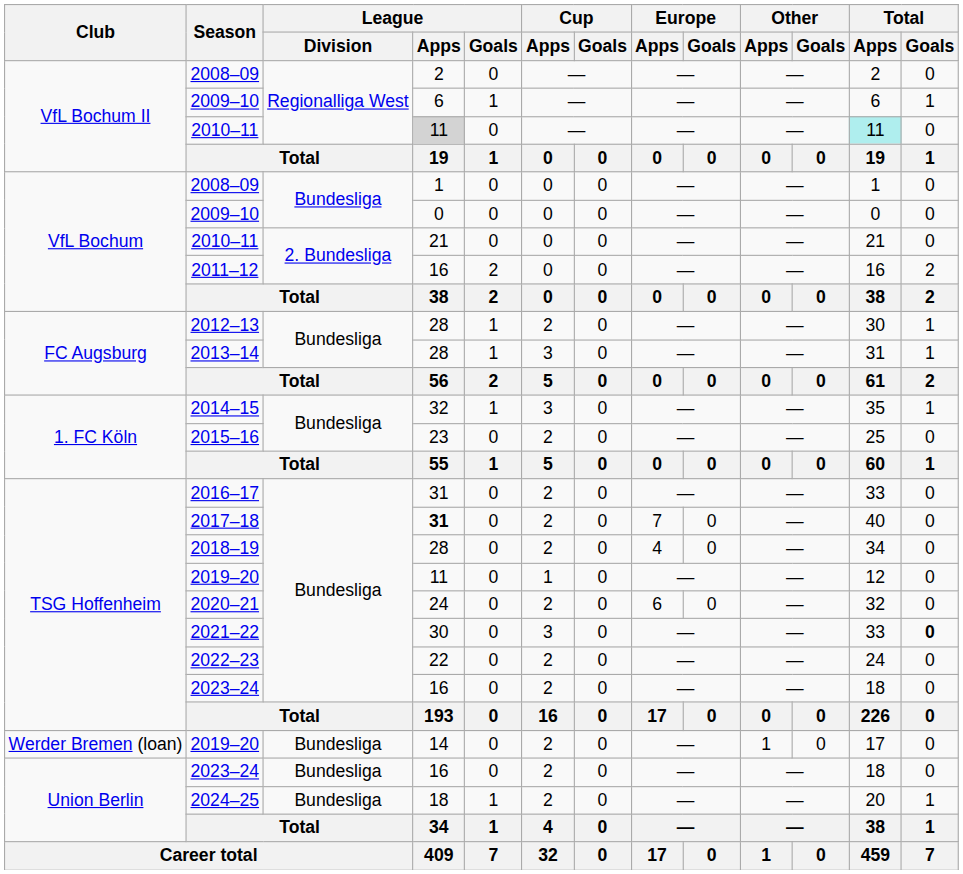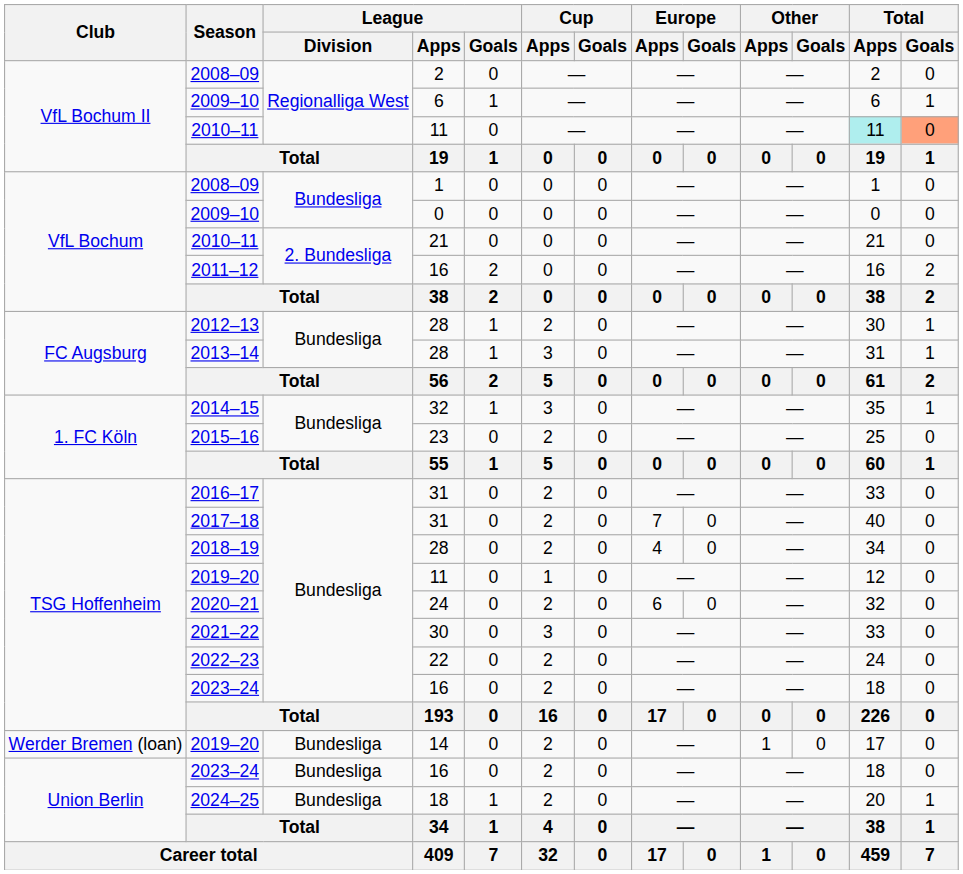(439, 130) lightgrey background -> (439, 130) no background
(930, 130) no background -> (930, 130) lightsalmon background
(439, 520) bold -> (439, 520) normal
(930, 632) bold -> (930, 632) normal
